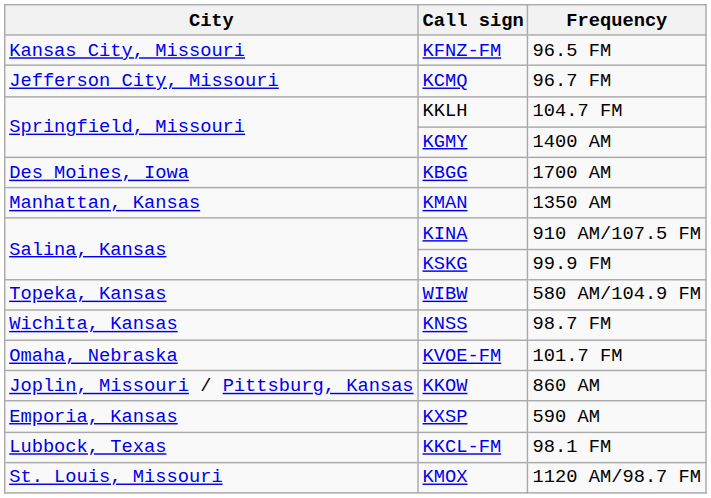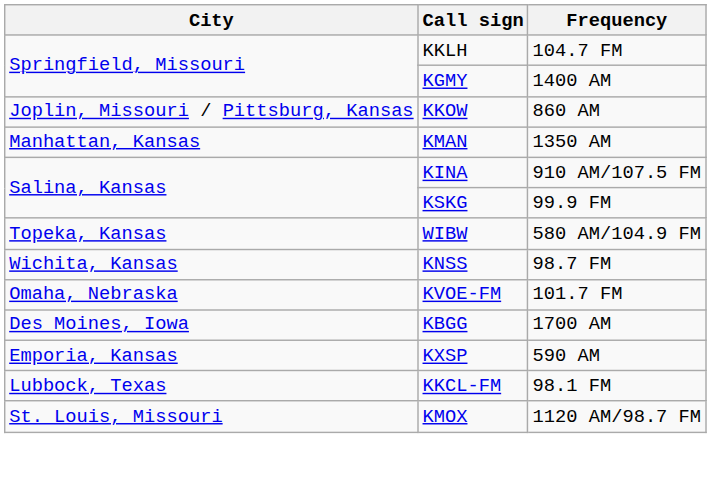- row: (462, 50)
- row: (445, 81)
rows swapped: (445, 386) <-> (445, 173)
